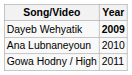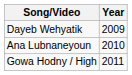(113, 29) bold -> (113, 29) normal
